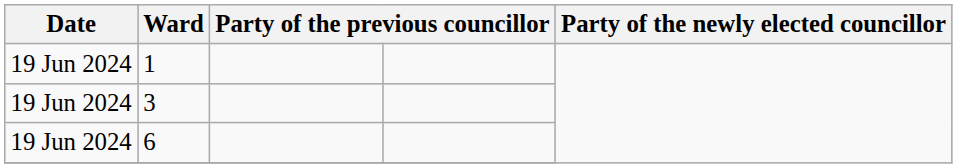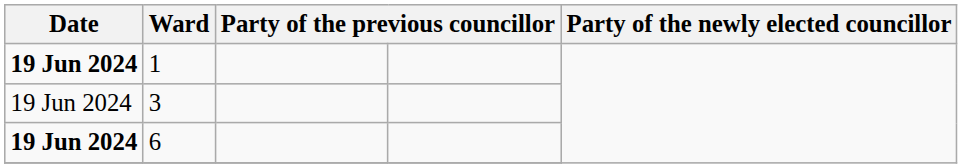(71, 63) normal -> (74, 63) bold
(71, 142) normal -> (74, 142) bold
